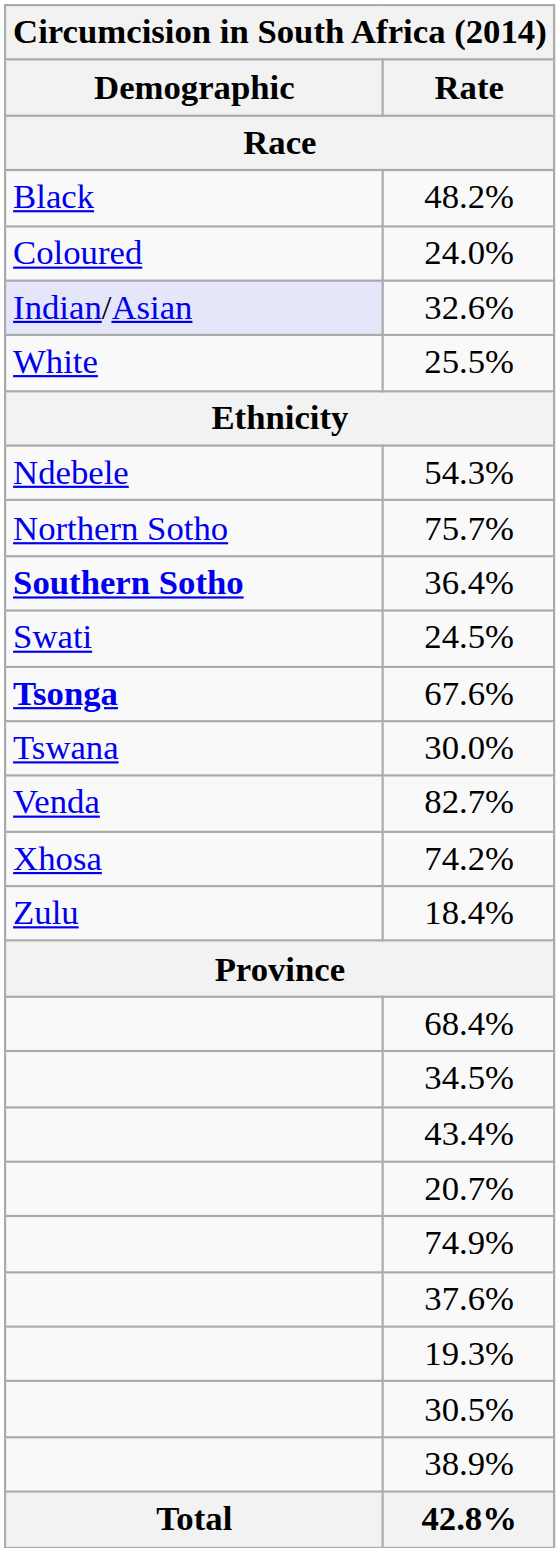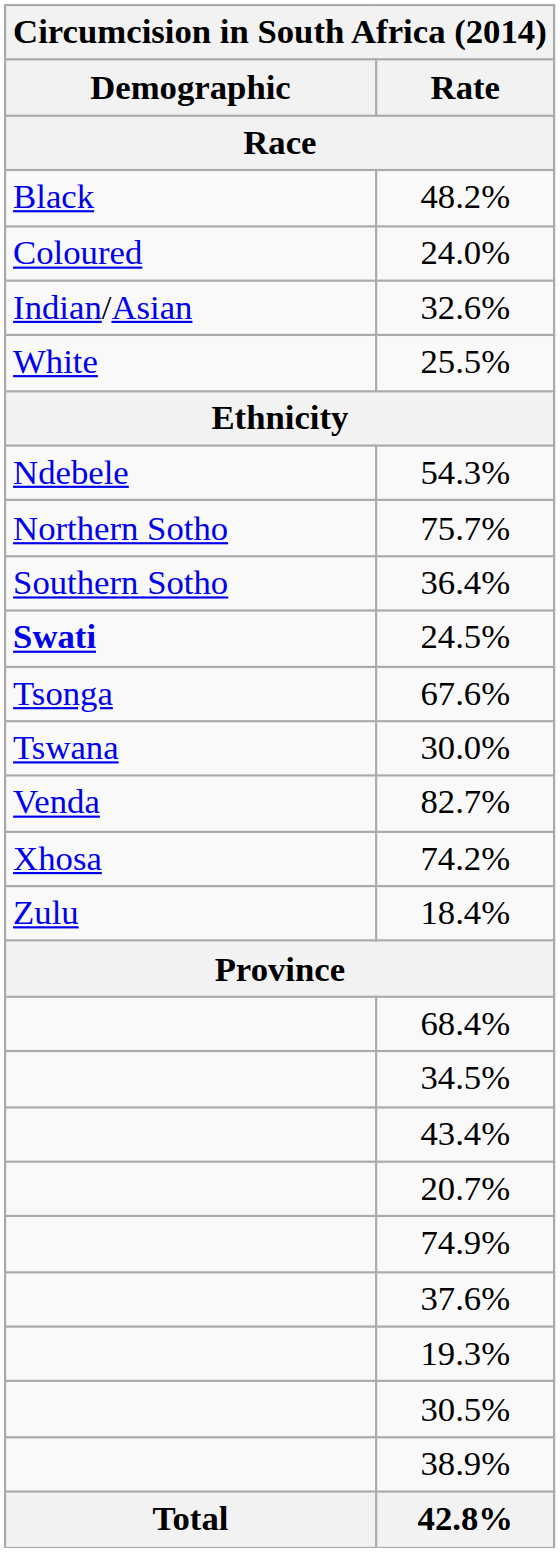(103, 307) lavender background -> (103, 307) no background
(128, 582) bold -> (121, 582) normal
(53, 637) normal -> (55, 637) bold
(66, 692) bold -> (63, 692) normal
